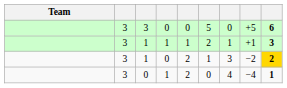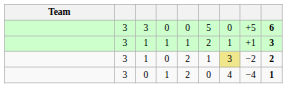(230, 59) no background -> (230, 59) khaki background
(272, 59) gold background -> (272, 59) no background
